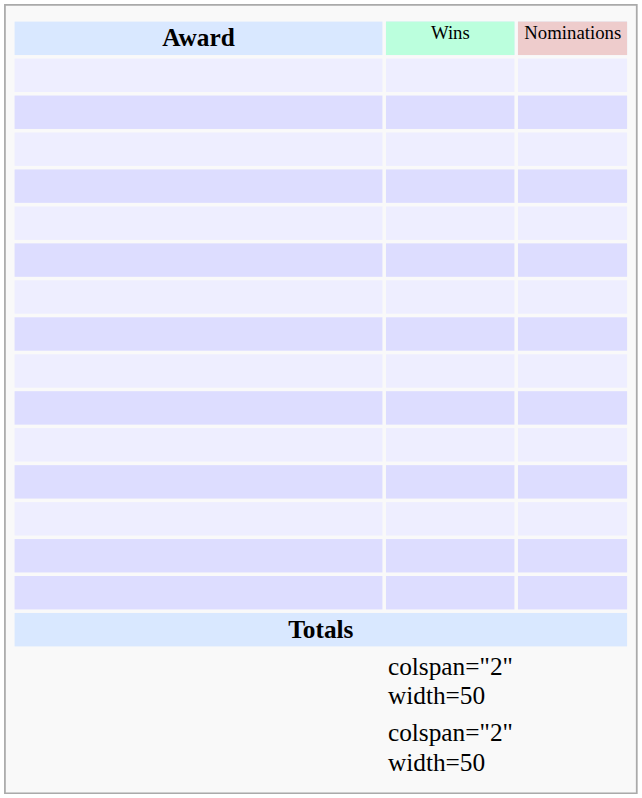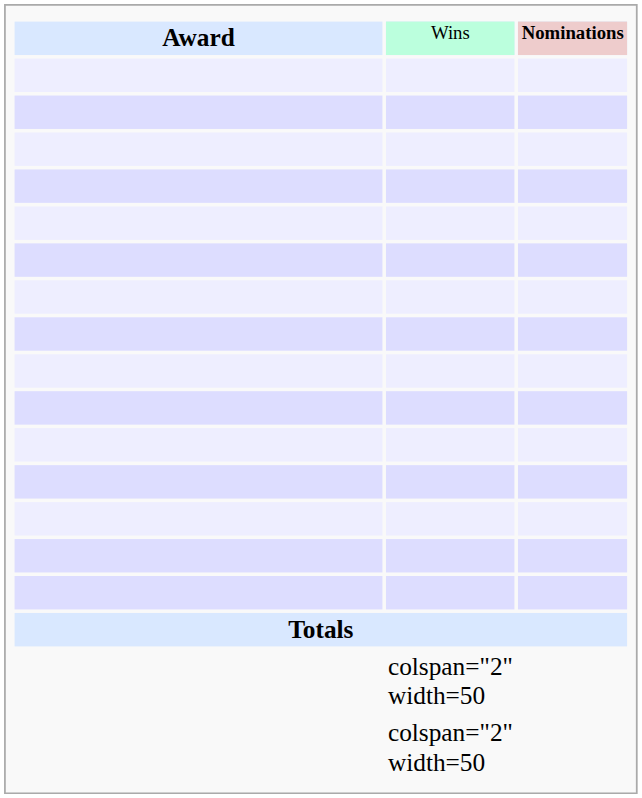(573, 33) normal -> (573, 33) bold
